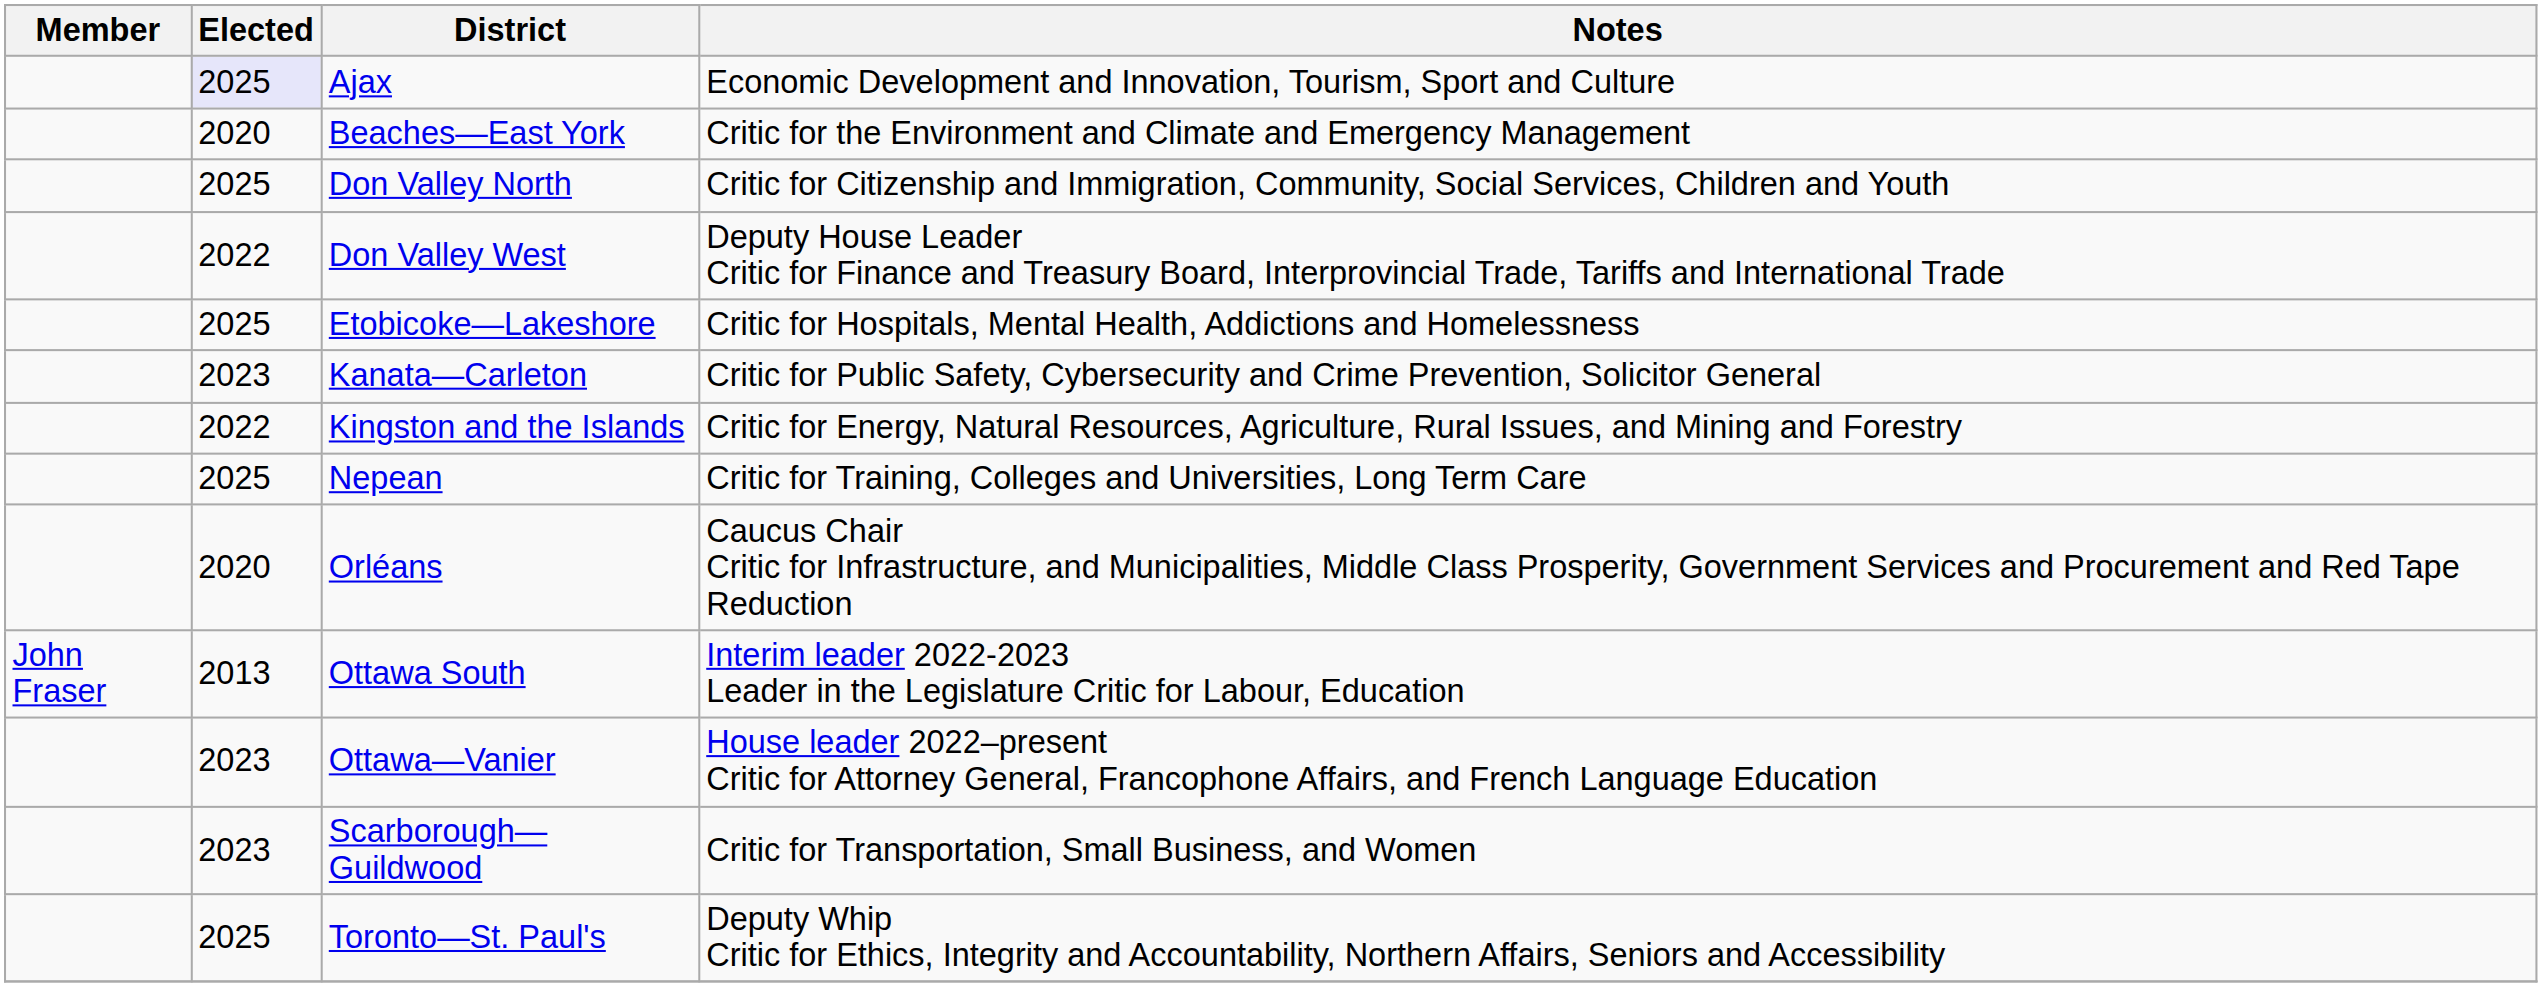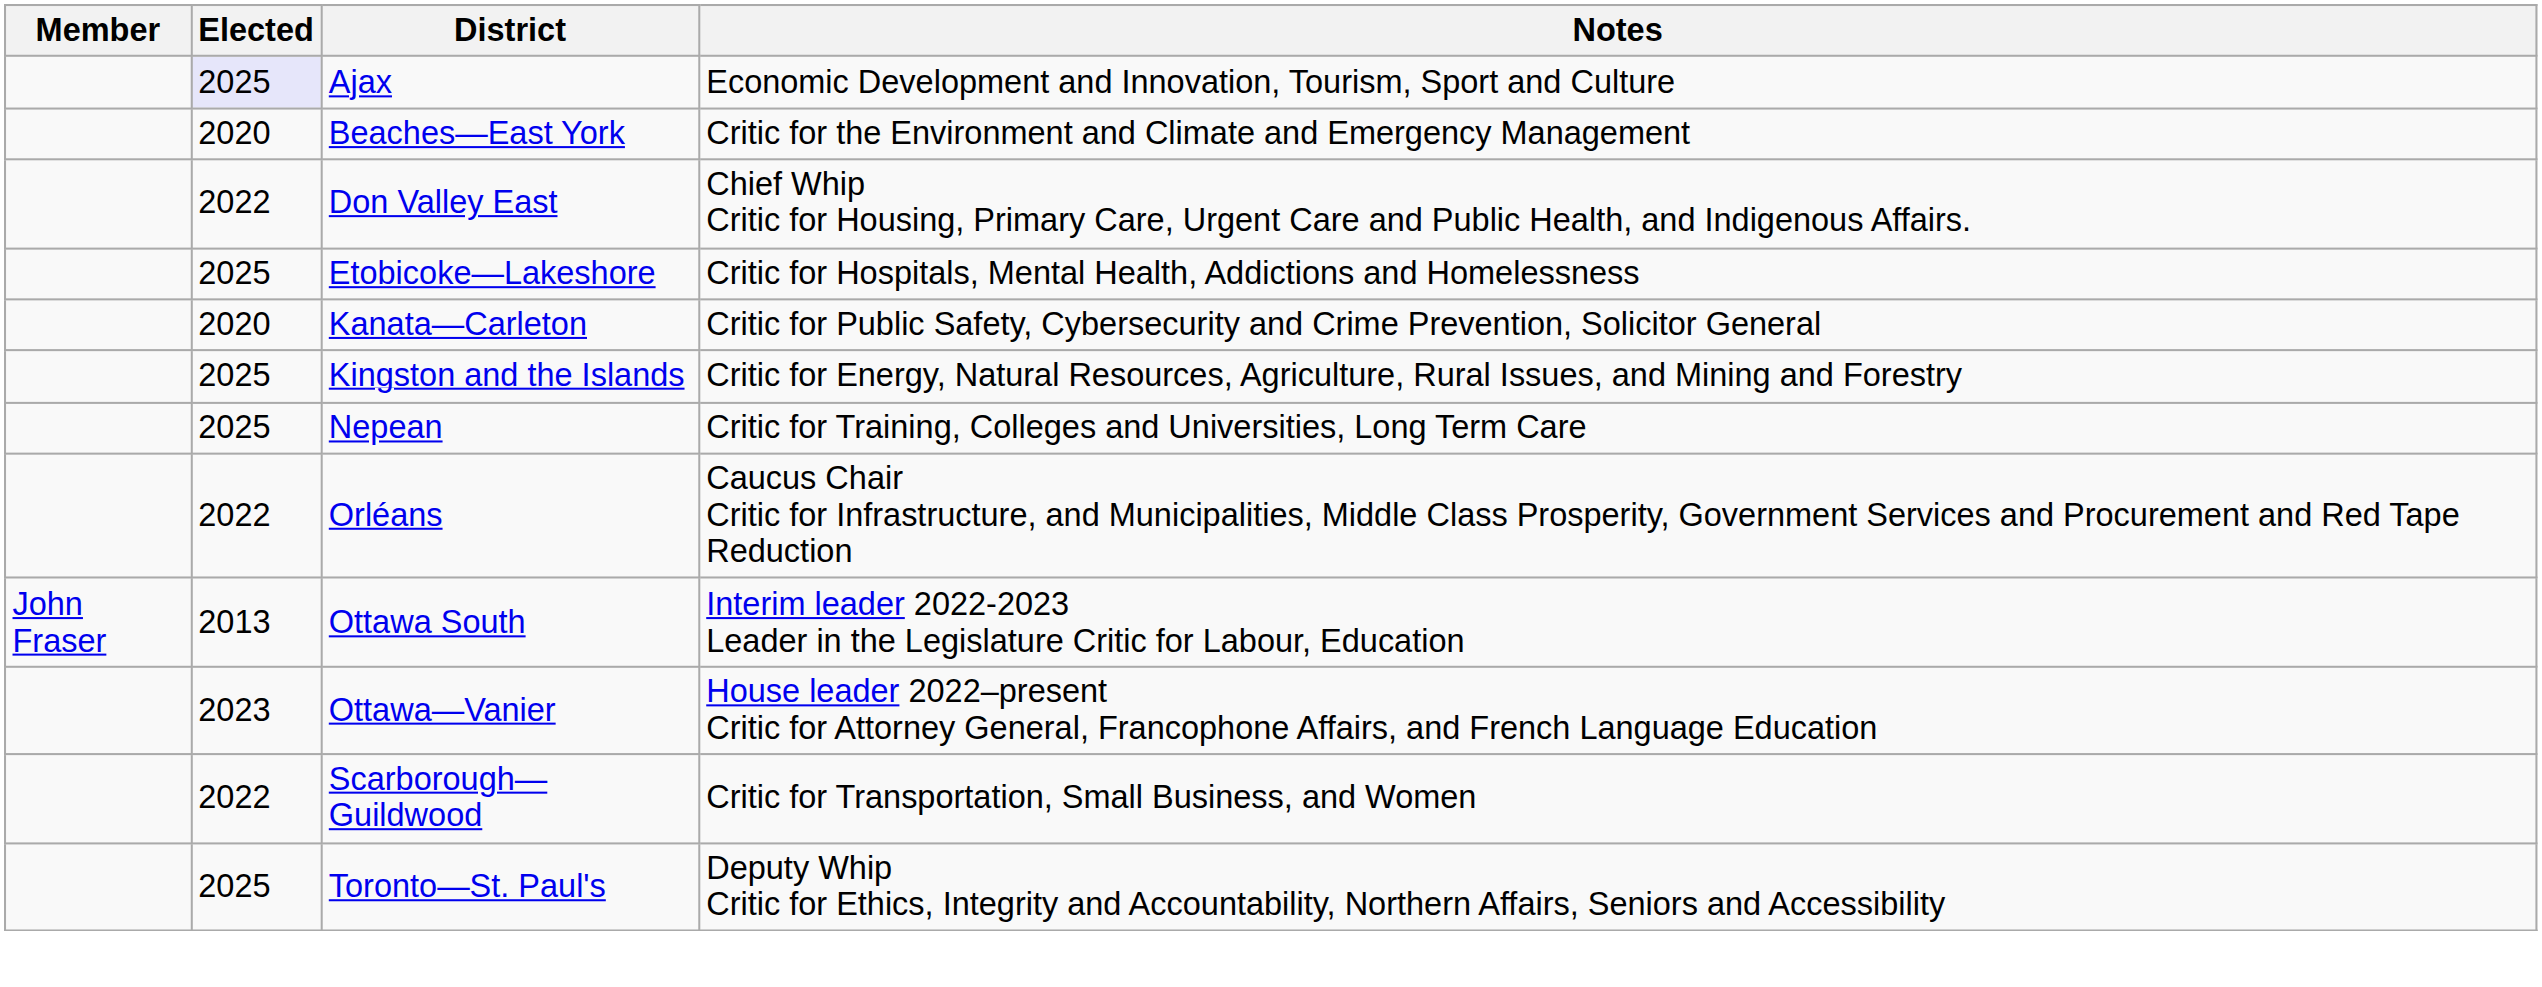+ row: (443, 203)
- row: (450, 184)
- row: (447, 254)
(234, 375) 2023 -> (234, 324) 2020
(234, 427) 2022 -> (234, 375) 2025
(234, 566) 2020 -> (234, 515) 2022
(234, 849) 2023 -> (234, 797) 2022
